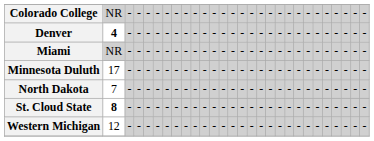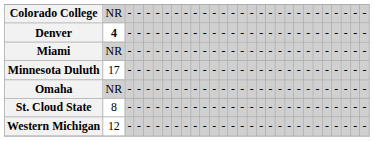- row: (54, 88)
+ row: (54, 88)
(114, 107) bold -> (114, 107) normal
